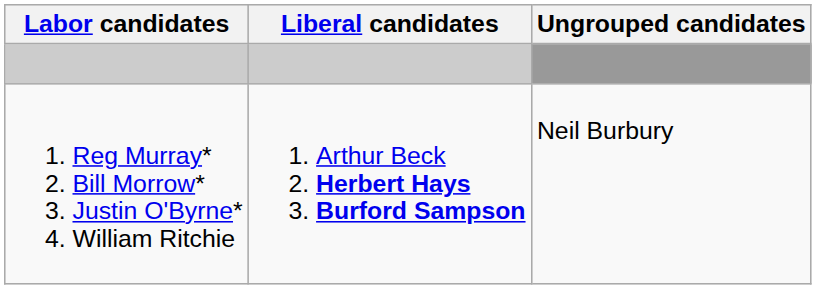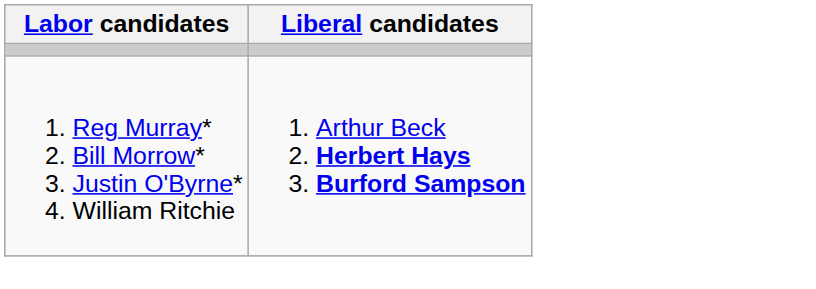- column: (671, 24)
